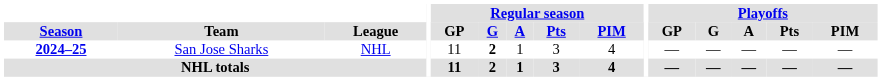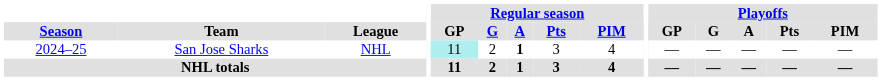(61, 49) bold -> (61, 49) normal
(454, 49) no background -> (454, 49) paleturquoise background
(492, 49) bold -> (492, 49) normal
(520, 49) normal -> (520, 49) bold
